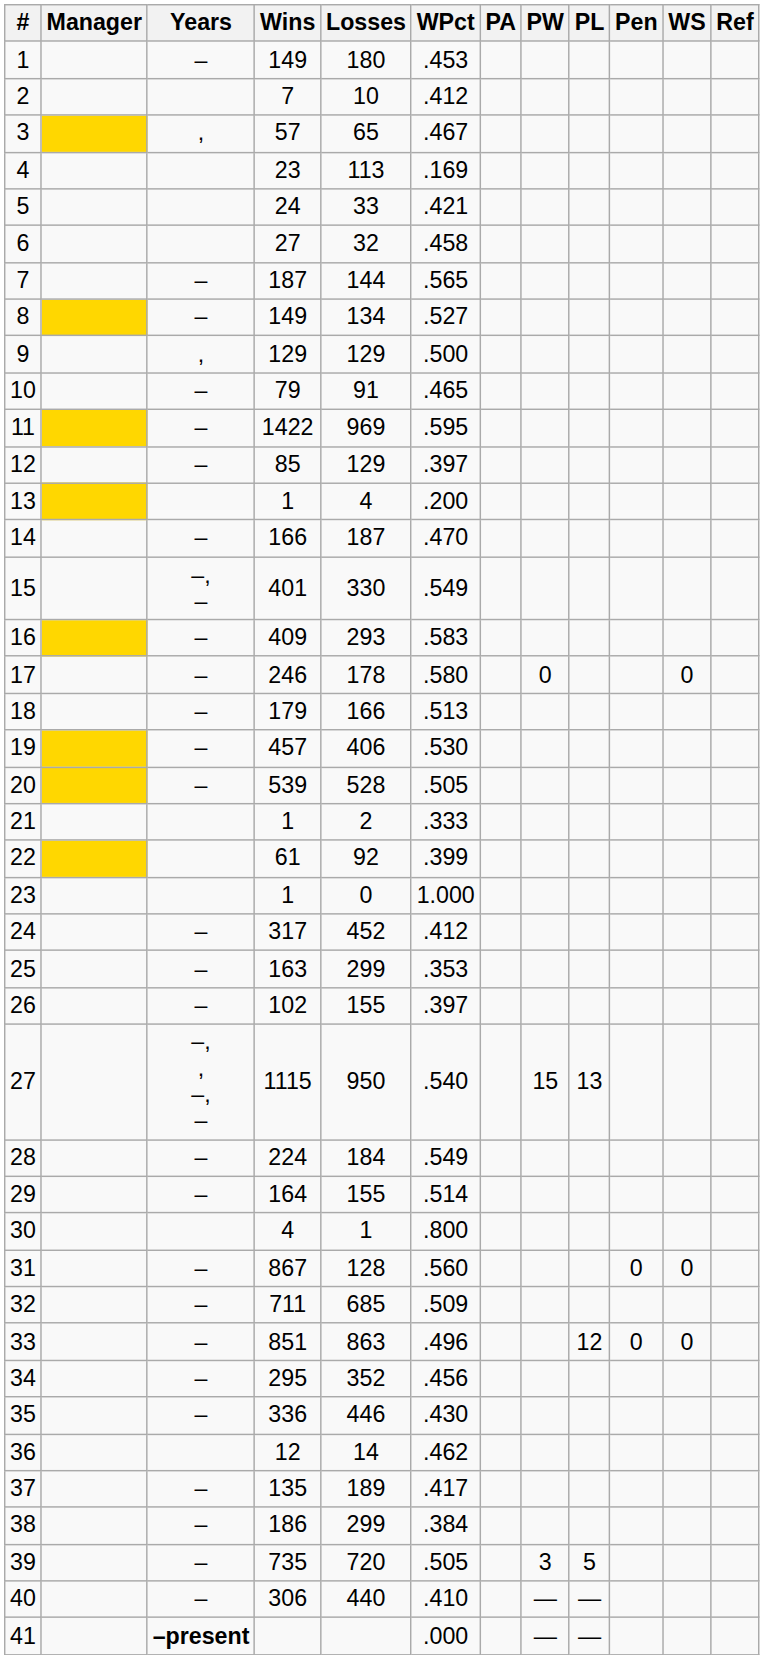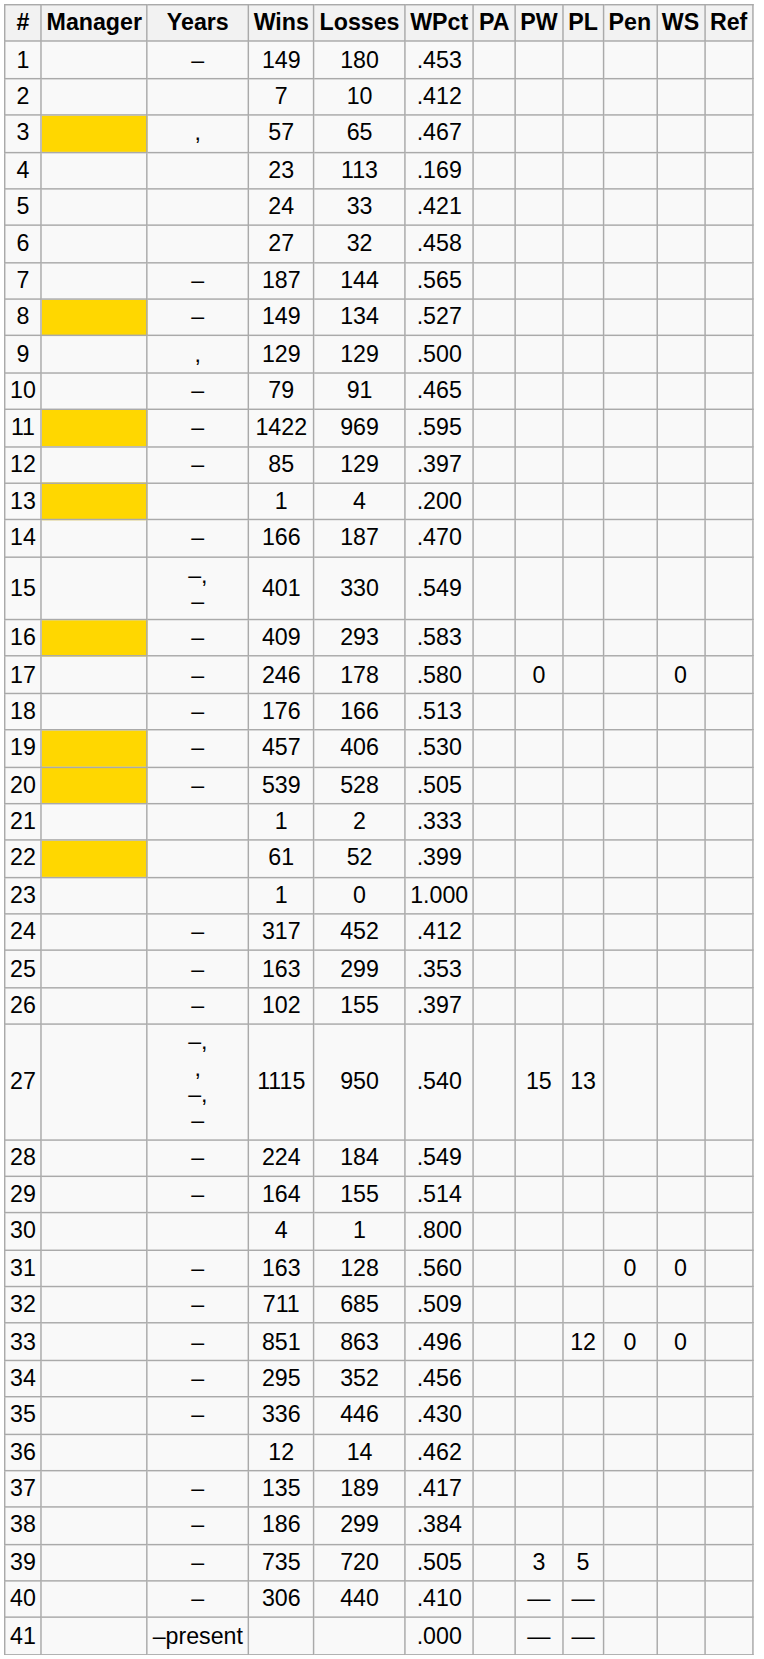(288, 711) 179 -> (281, 711) 176
(366, 858) 92 -> (360, 858) 52
(288, 1267) 867 -> (281, 1267) 163
(201, 1635) bold -> (198, 1635) normal
